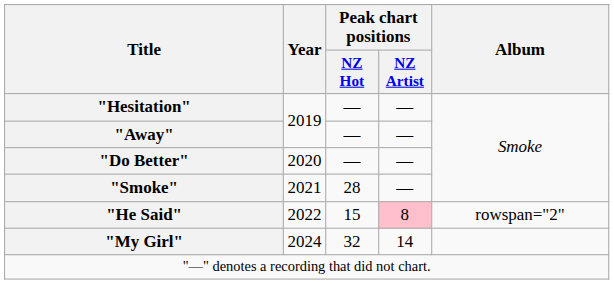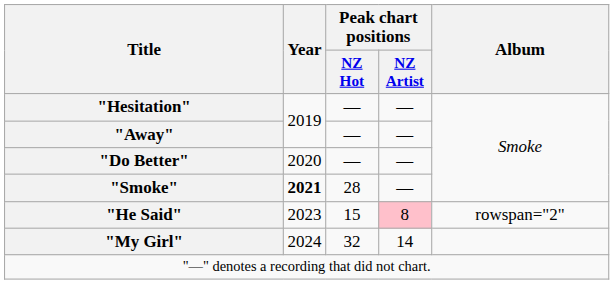(305, 187) normal -> (305, 187) bold
(305, 214) 2022 -> (305, 214) 2023
